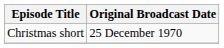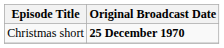(136, 33) normal -> (137, 33) bold
